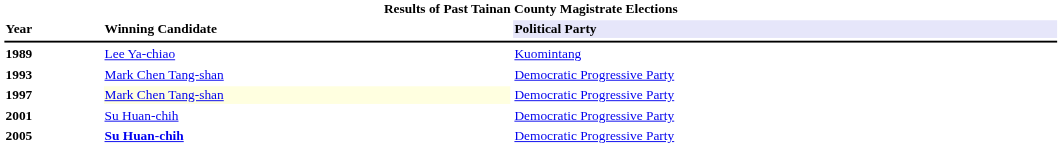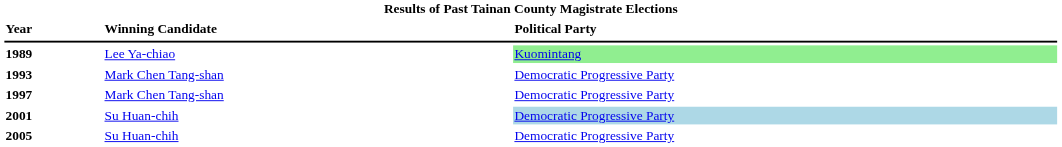(555, 29) lavender background -> (555, 29) no background
(548, 54) no background -> (548, 54) lightgreen background
(164, 95) lightyellow background -> (164, 95) no background
(594, 116) no background -> (594, 116) lightblue background
(144, 136) bold -> (142, 136) normal
